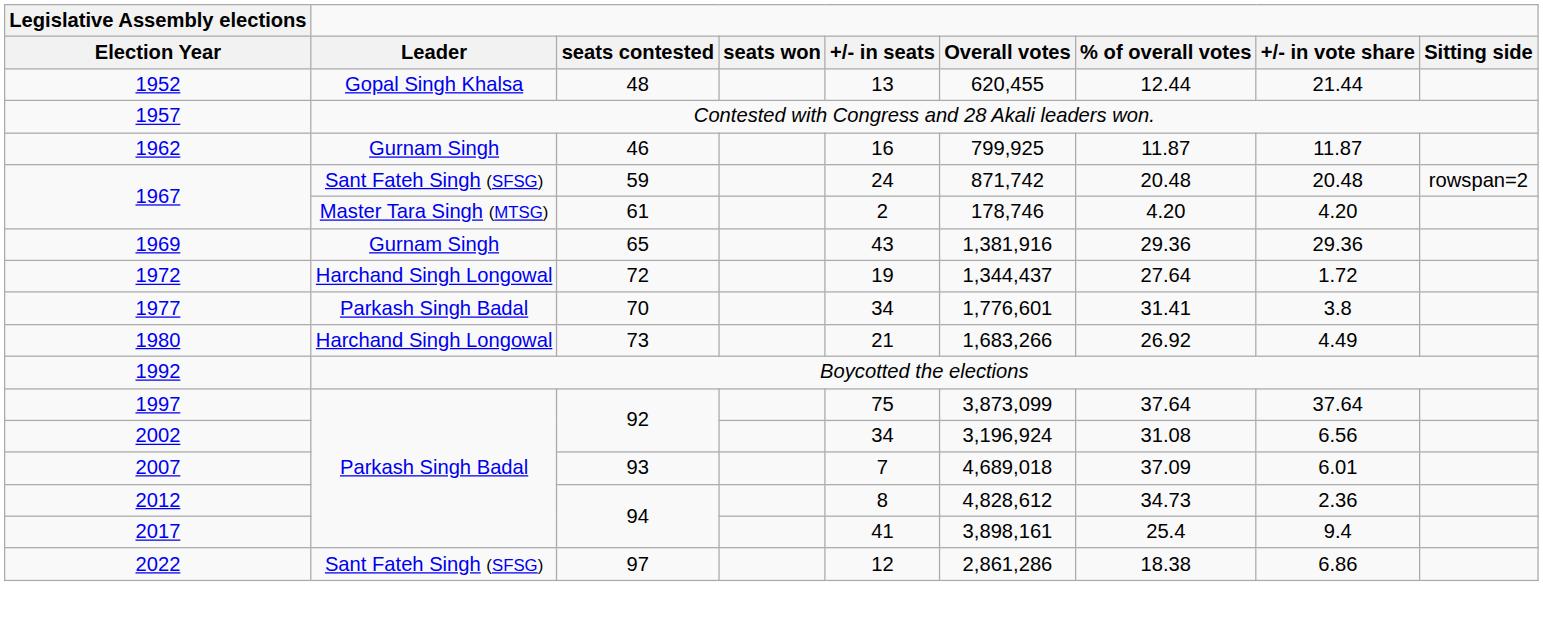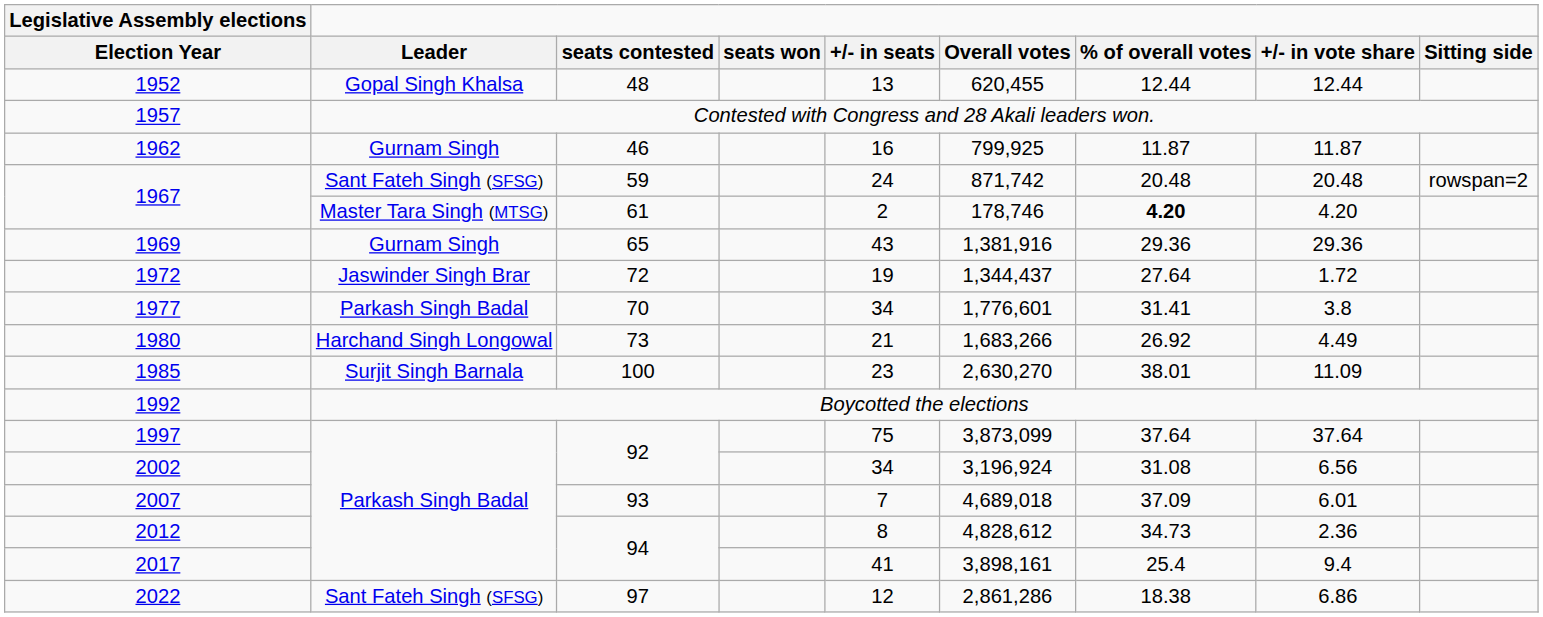(1338, 84) 21.44 -> (1338, 84) 12.44
(1166, 212) normal -> (1166, 212) bold
(434, 276) Harchand Singh Longowal -> (434, 276) Jaswinder Singh Brar
+ row: (158, 372)
